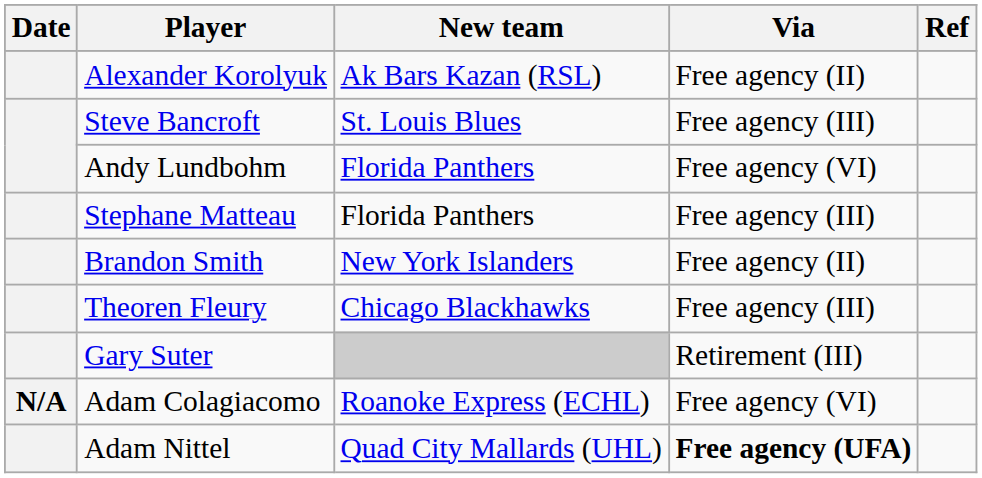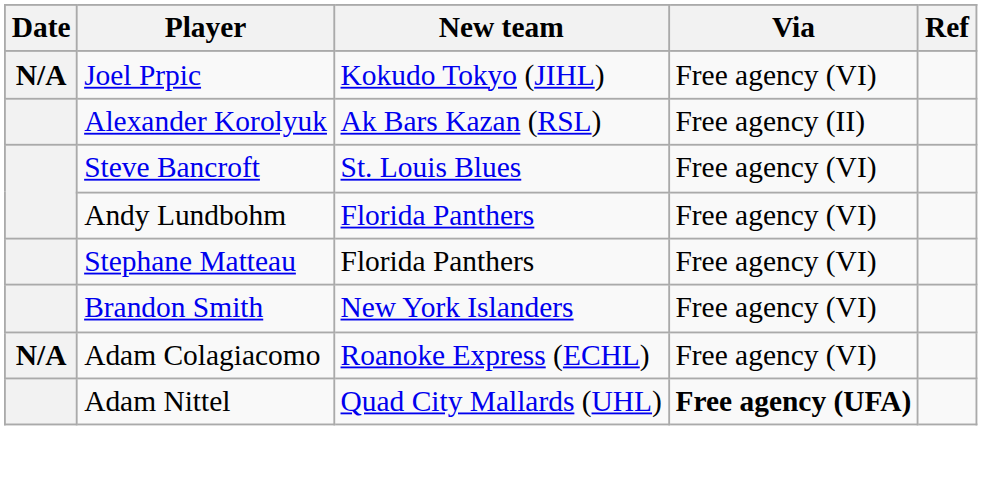+ row: (143, 74)
(775, 121) Free agency (III) -> (776, 167) Free agency (VI)
(775, 214) Free agency (III) -> (776, 261) Free agency (VI)
(770, 261) Free agency (II) -> (776, 307) Free agency (VI)
- row: (175, 307)
- row: (148, 354)
